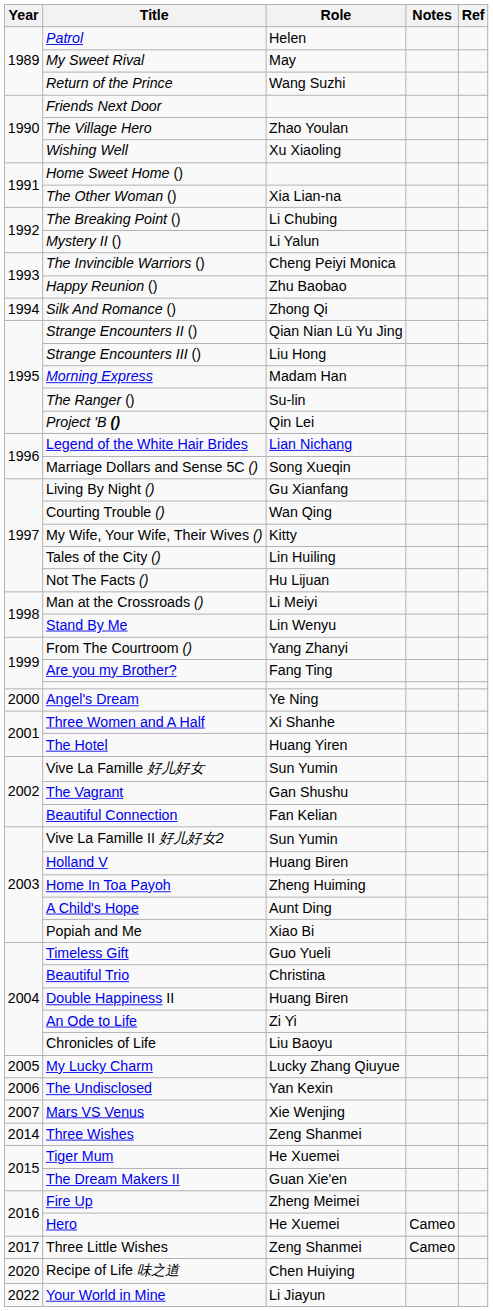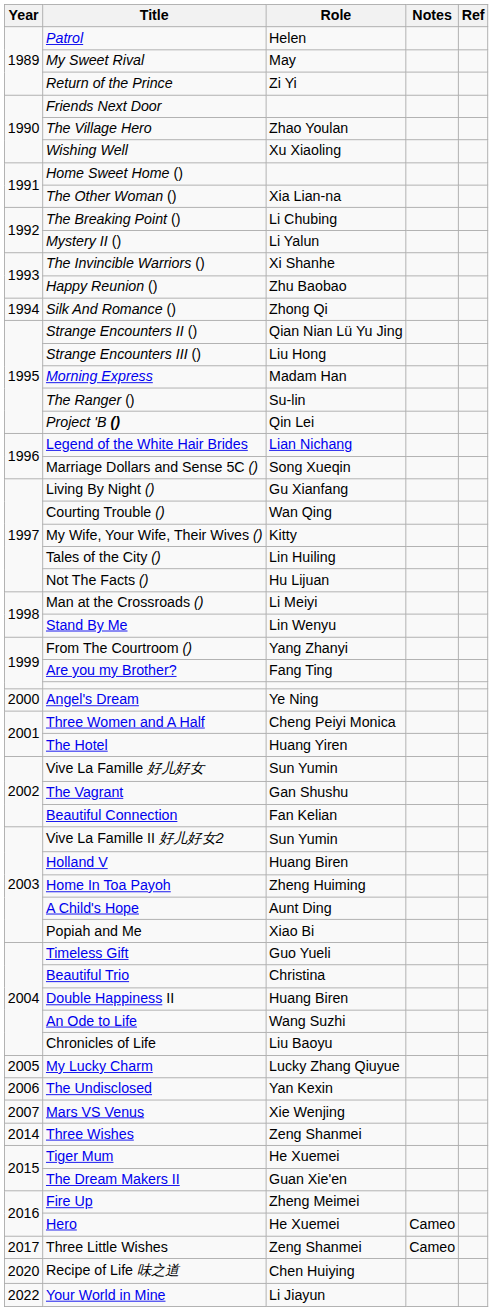(307, 83) Wang Suzhi -> (283, 83) Zi Yi
(332, 264) Cheng Peiyi Monica -> (302, 264) Xi Shanhe
(302, 722) Xi Shanhe -> (332, 722) Cheng Peiyi Monica
(283, 1021) Zi Yi -> (307, 1021) Wang Suzhi
